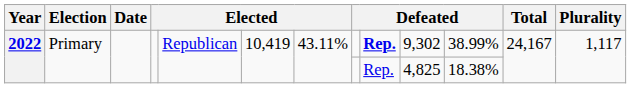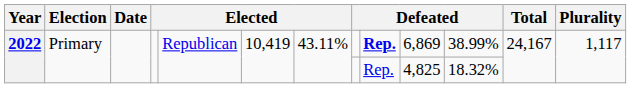(422, 43) 9,302 -> (422, 43) 6,869
(473, 69) 18.38% -> (473, 69) 18.32%
